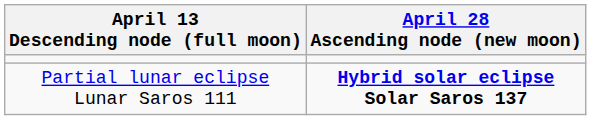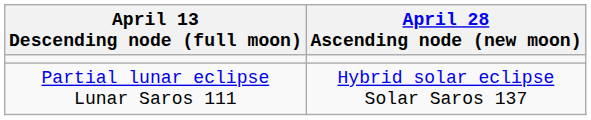(446, 89) bold -> (446, 89) normal
